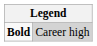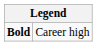(62, 31) lightgrey background -> (62, 31) no background
